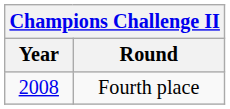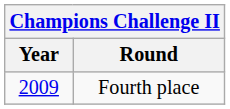(39, 88) 2008 -> (39, 88) 2009
